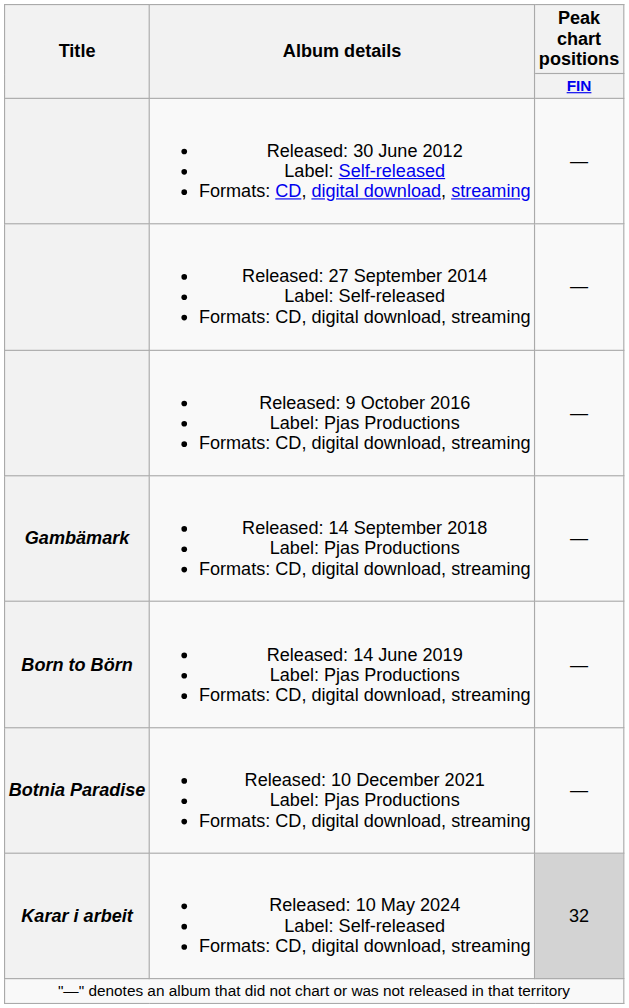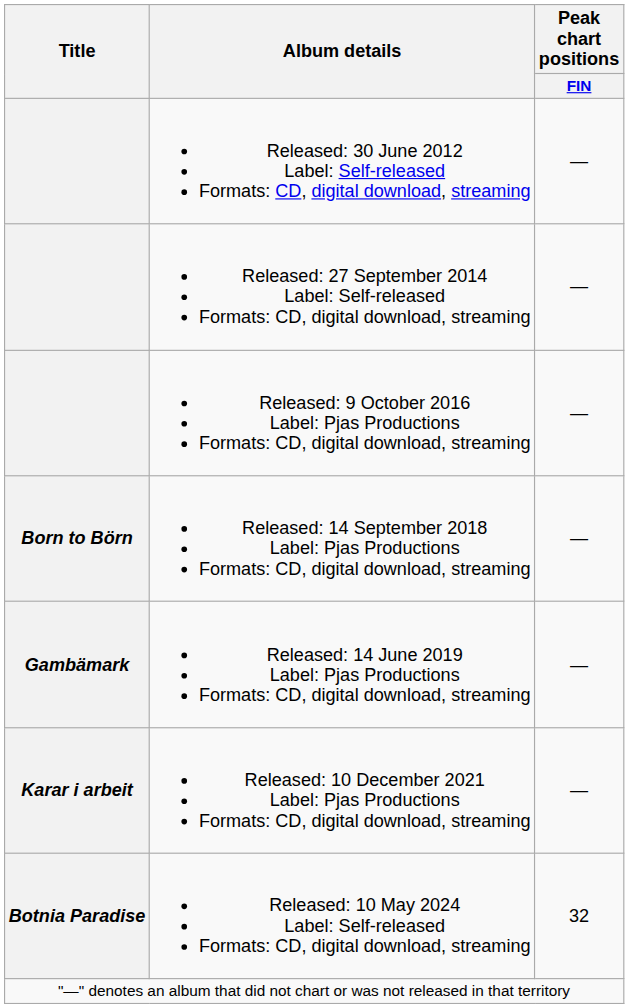(77, 538) Gambämark -> (77, 538) Born to Börn
(77, 664) Born to Börn -> (77, 664) Gambämark
(77, 790) Botnia Paradise -> (77, 790) Karar i arbeit
(77, 916) Karar i arbeit -> (77, 916) Botnia Paradise
(579, 916) lightgrey background -> (579, 916) no background
